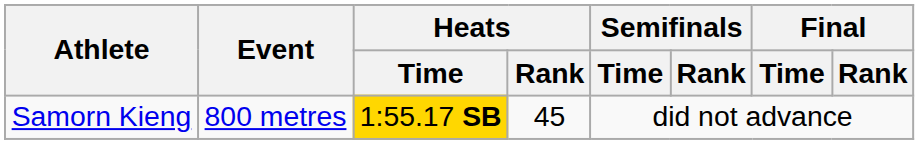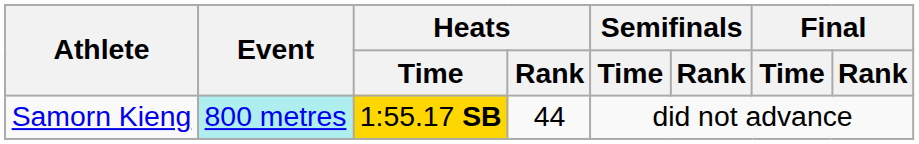(276, 117) no background -> (276, 117) paleturquoise background
(550, 117) 45 -> (550, 117) 44
